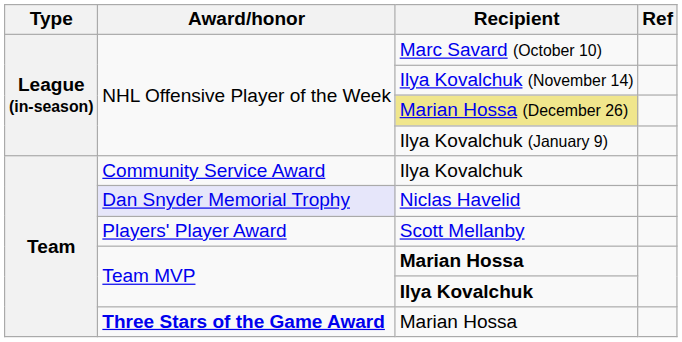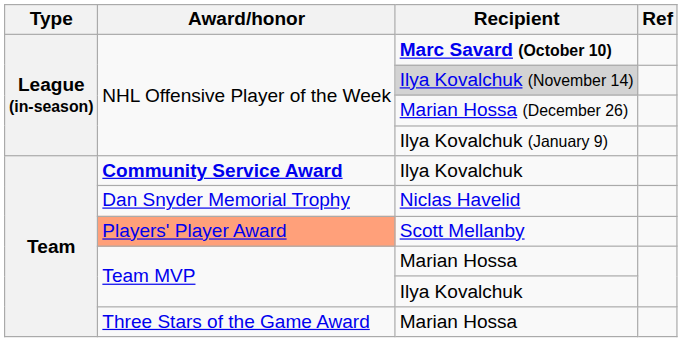(501, 49) normal -> (506, 49) bold
(517, 79) no background -> (517, 79) lightgrey background
(514, 110) khaki background -> (514, 110) no background
(214, 170) normal -> (222, 170) bold
(226, 200) lavender background -> (226, 200) no background
(194, 230) no background -> (194, 230) lightsalmon background
(462, 261) bold -> (458, 261) normal
(466, 291) bold -> (461, 291) normal
(244, 321) bold -> (236, 321) normal
